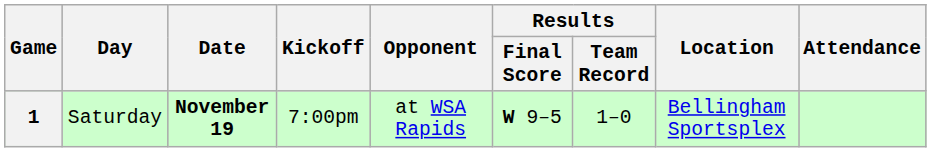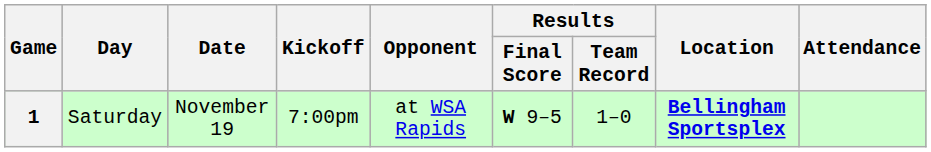(222, 119) bold -> (222, 119) normal
(727, 119) normal -> (727, 119) bold
